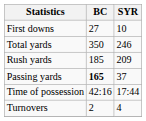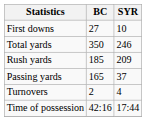(96, 76) bold -> (96, 76) normal
rows swapped: (27, 108) <-> (45, 92)
